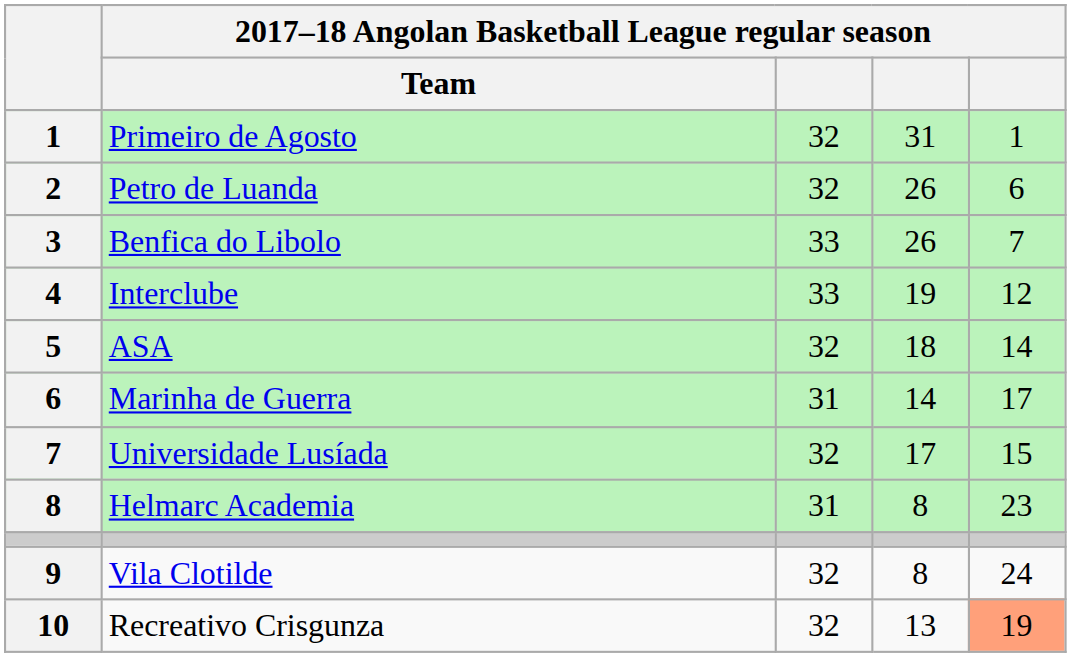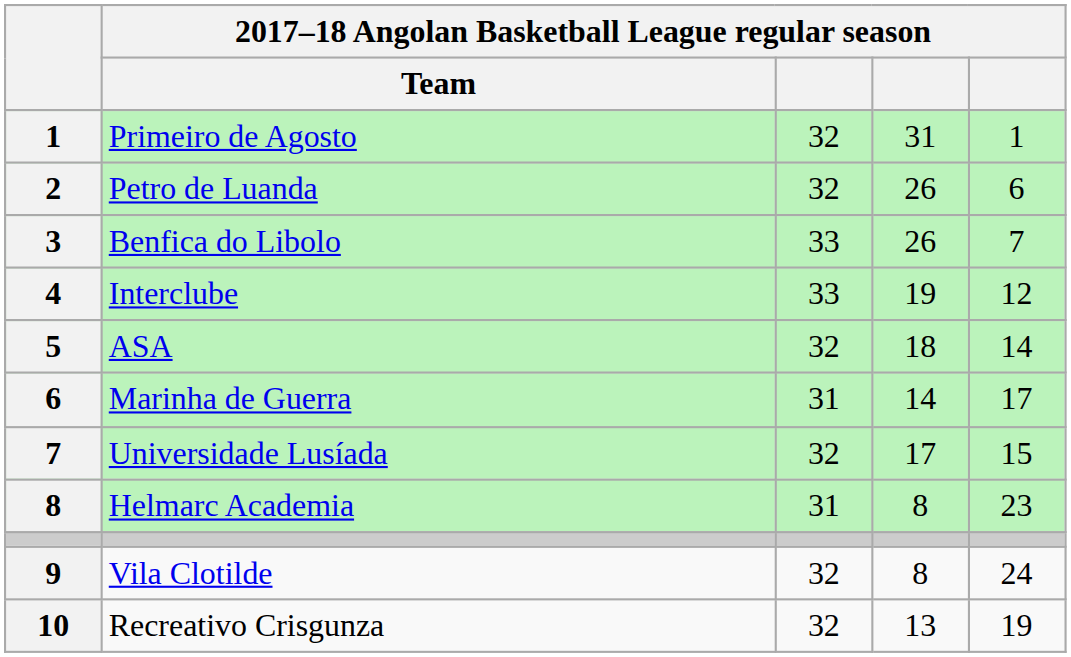(1016, 624) lightsalmon background -> (1016, 624) no background
